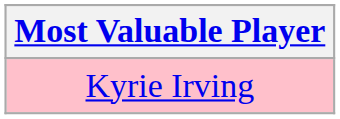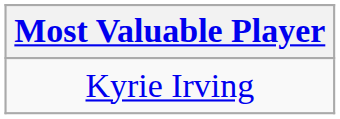(170, 85) pink background -> (170, 85) no background
